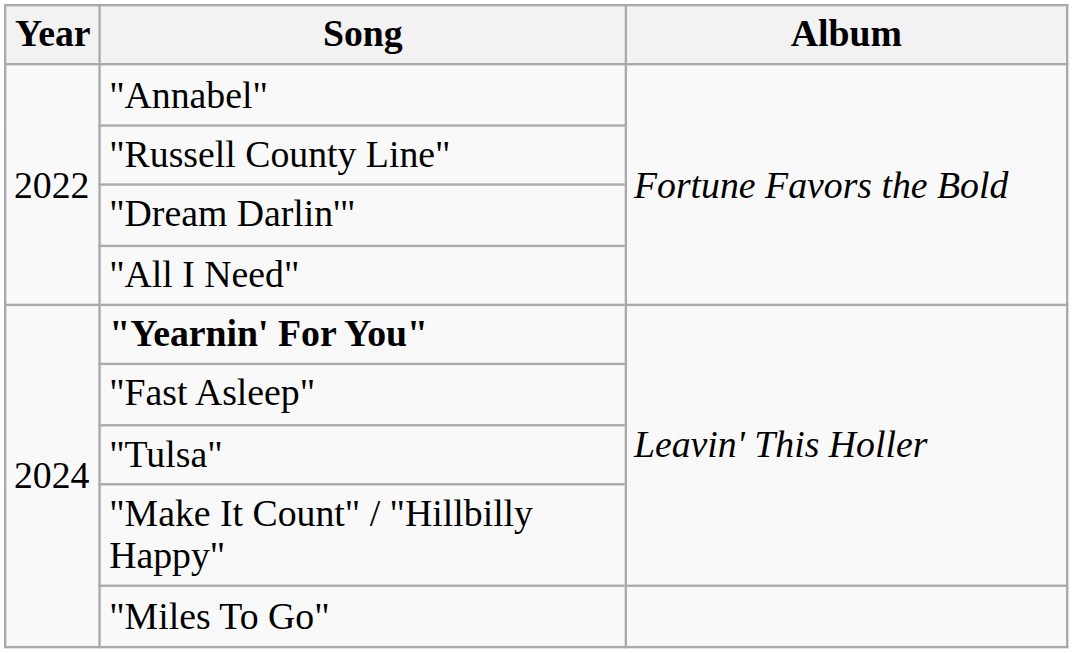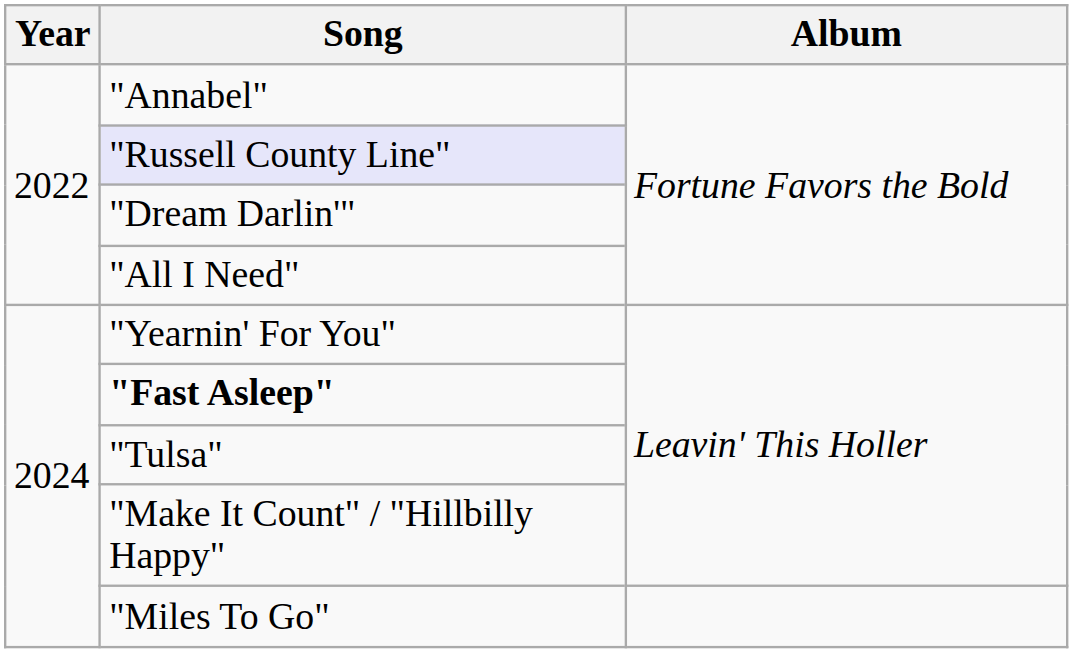(280, 154) no background -> (280, 154) lavender background
(269, 333) bold -> (253, 333) normal
(212, 393) normal -> (222, 393) bold
